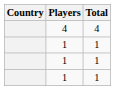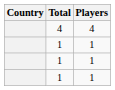columns swapped: (65, 12) <-> (97, 12)
